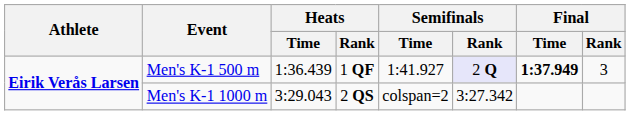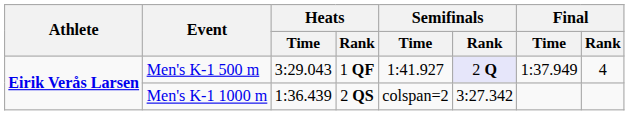(303, 69) 1:36.439 -> (303, 69) 3:29.043
(550, 69) bold -> (549, 69) normal
(604, 69) 3 -> (603, 69) 4
(303, 96) 3:29.043 -> (303, 96) 1:36.439
